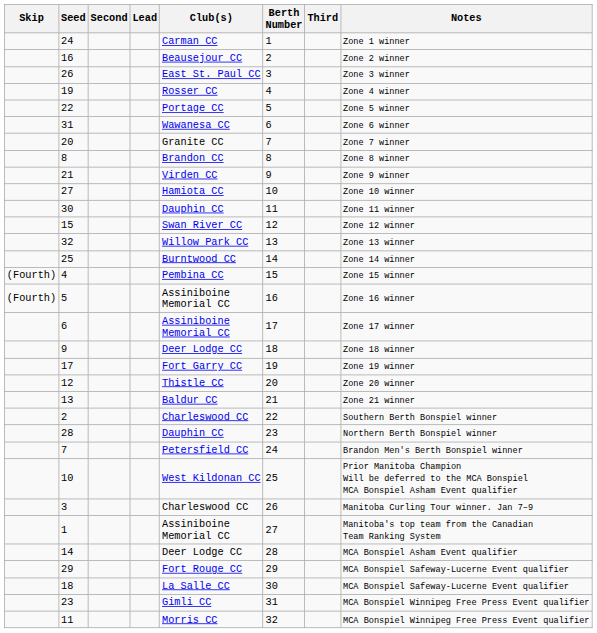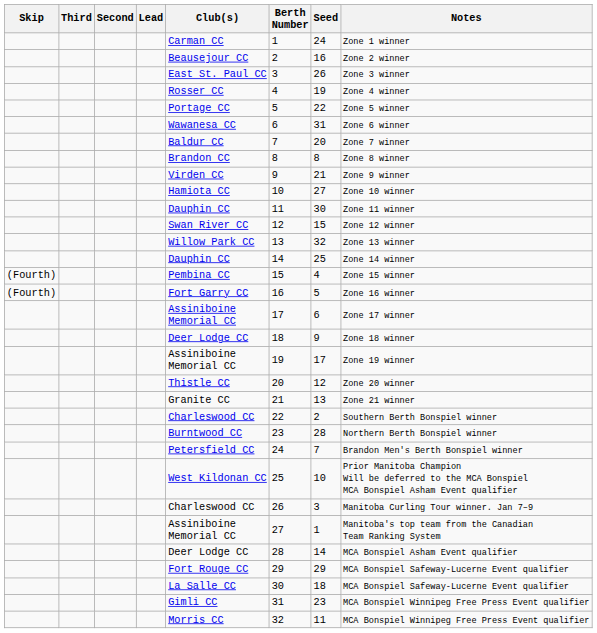columns swapped: (323, 19) <-> (73, 19)
(193, 142) Granite CC -> (196, 142) Baldur CC
(199, 259) Burntwood CC -> (199, 259) Dauphin CC
(196, 298) Assiniboine Memorial CC -> (208, 292) Fort Garry CC
(202, 366) Fort Garry CC -> (202, 360) Assiniboine Memorial CC
(190, 400) Baldur CC -> (199, 400) Granite CC
(193, 433) Dauphin CC -> (205, 433) Burntwood CC
